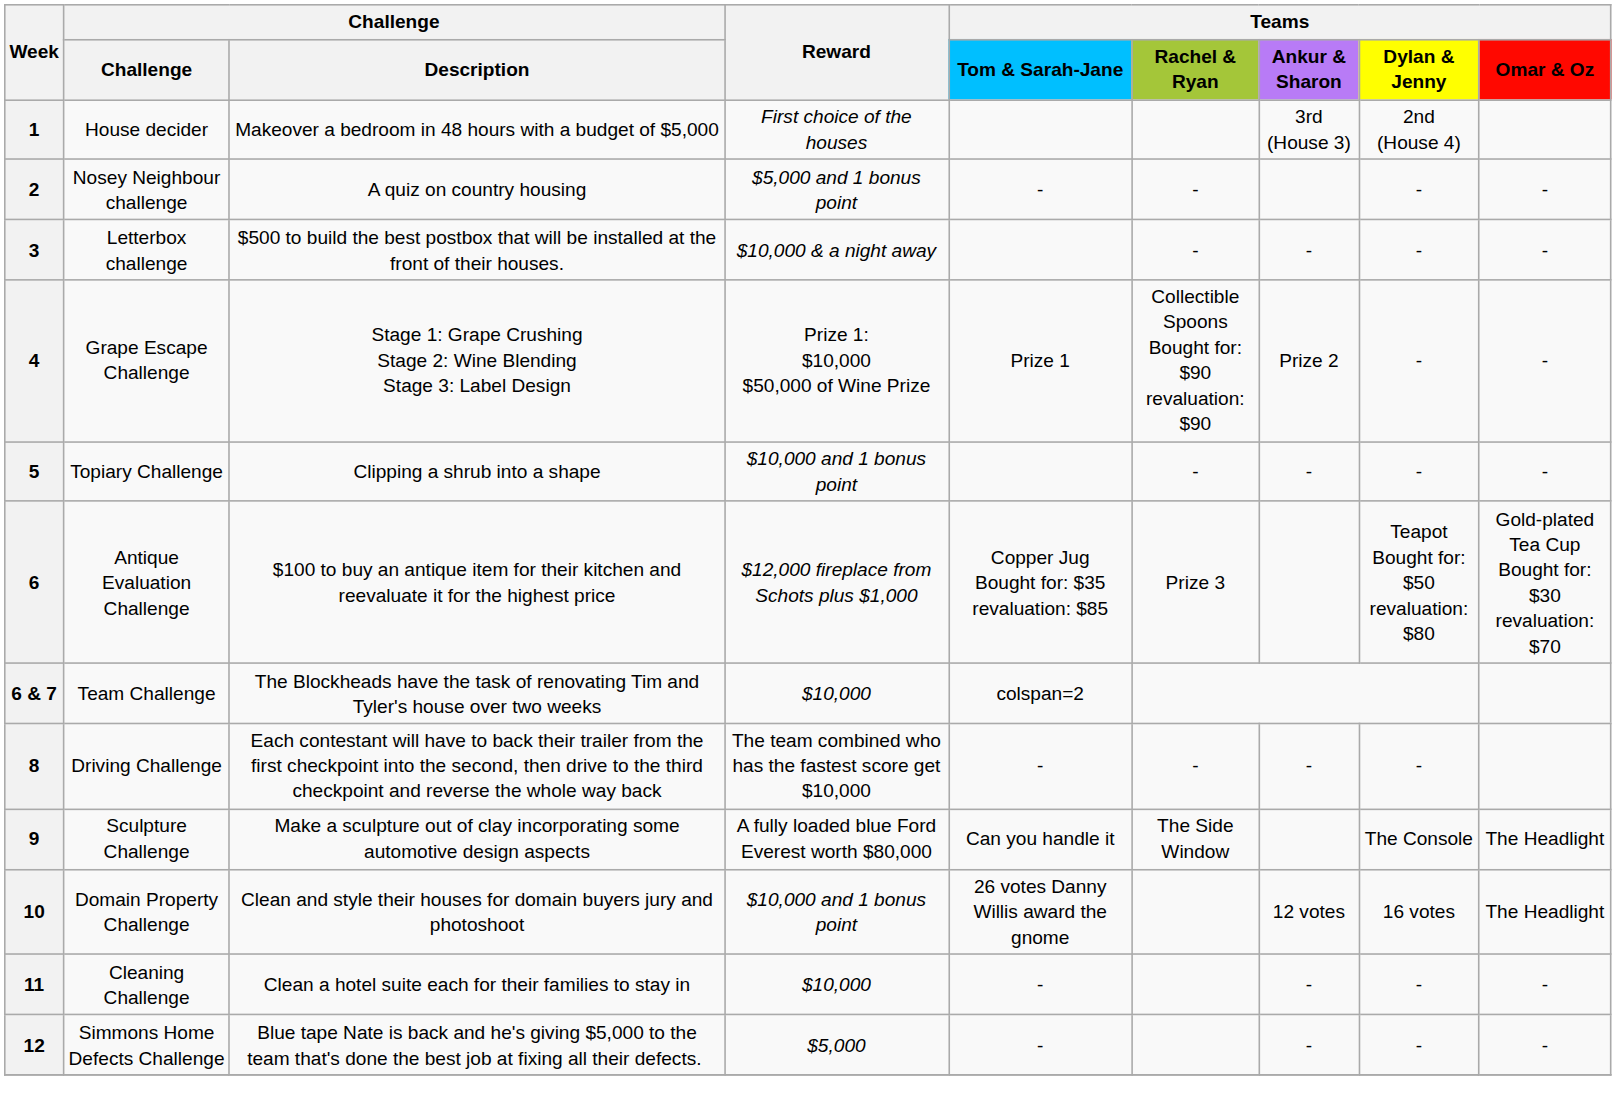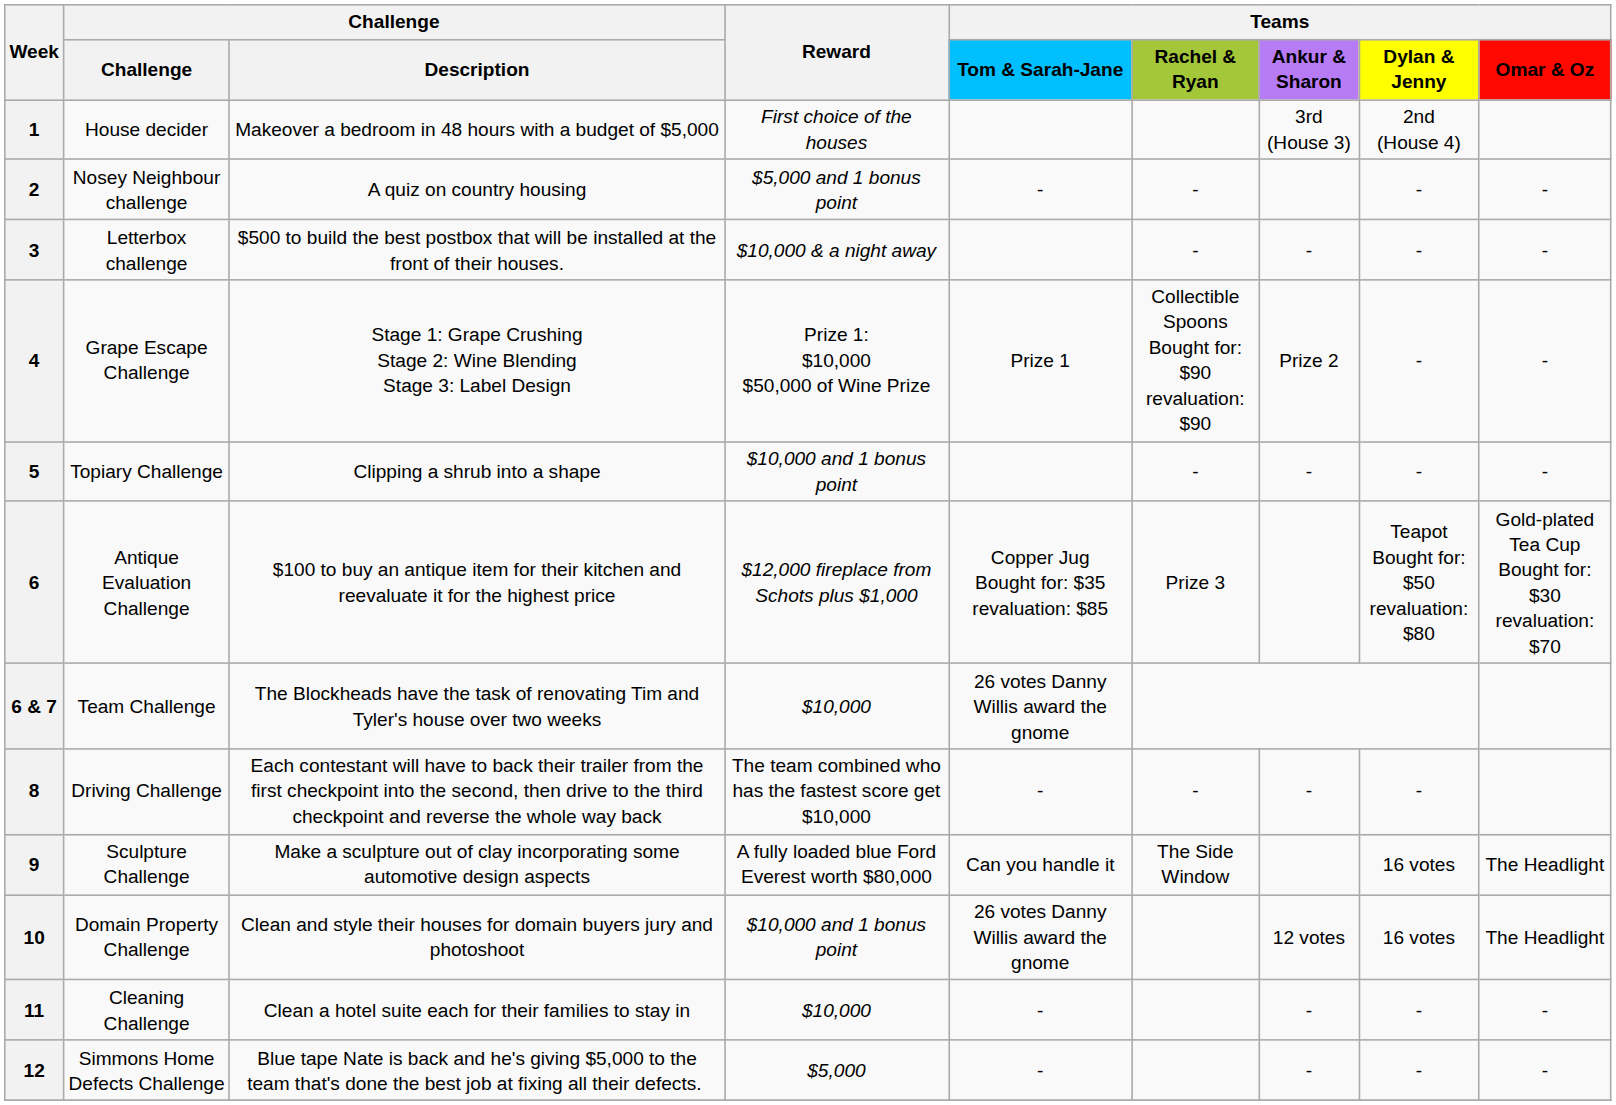(1040, 693) colspan=2 -> (1040, 706) 26 votes Danny Willis award the gnome
(1419, 839) The Console -> (1419, 865) 16 votes
